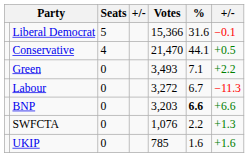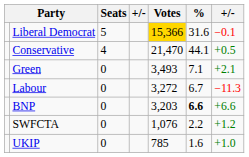(167, 32) no background -> (167, 32) gold background
(225, 69) +2.2 -> (225, 69) +2.1
(225, 124) +1.3 -> (225, 124) +1.2
(225, 143) +1.6 -> (225, 143) +1.0
